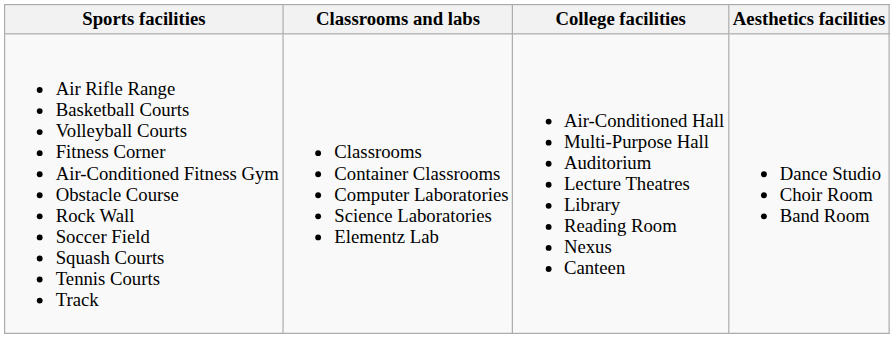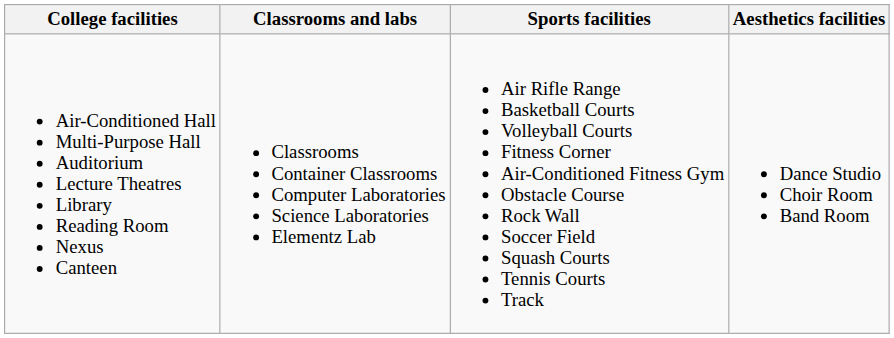columns swapped: (621, 19) <-> (144, 19)
